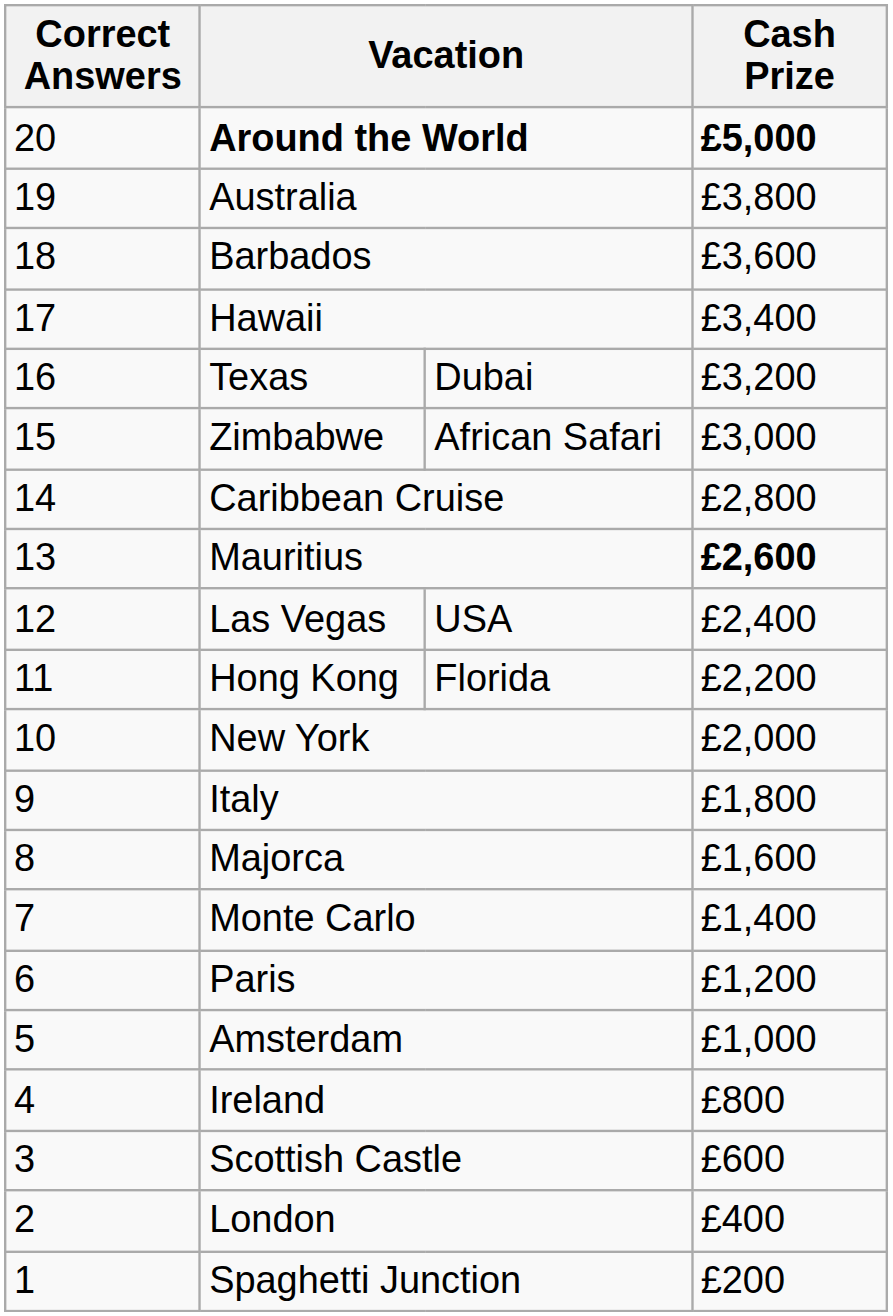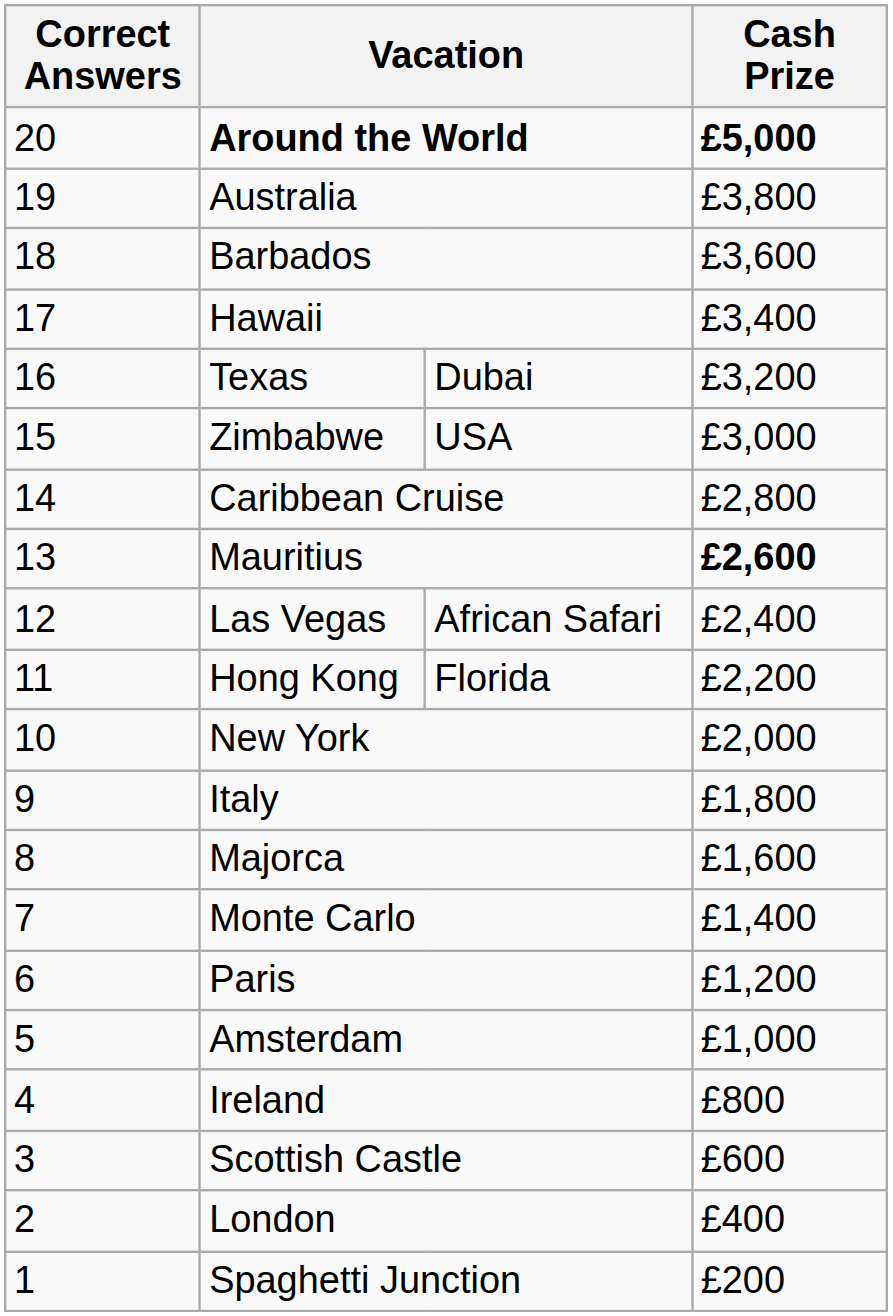(548, 438) African Safari -> (473, 438) USA
(473, 618) USA -> (548, 618) African Safari
